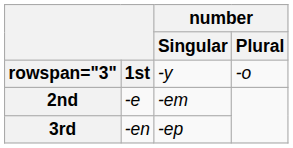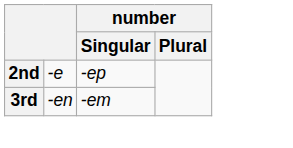- row: (63, 73)
(173, 101) -em -> (93, 73) -ep
(171, 128) -ep -> (96, 101) -em
